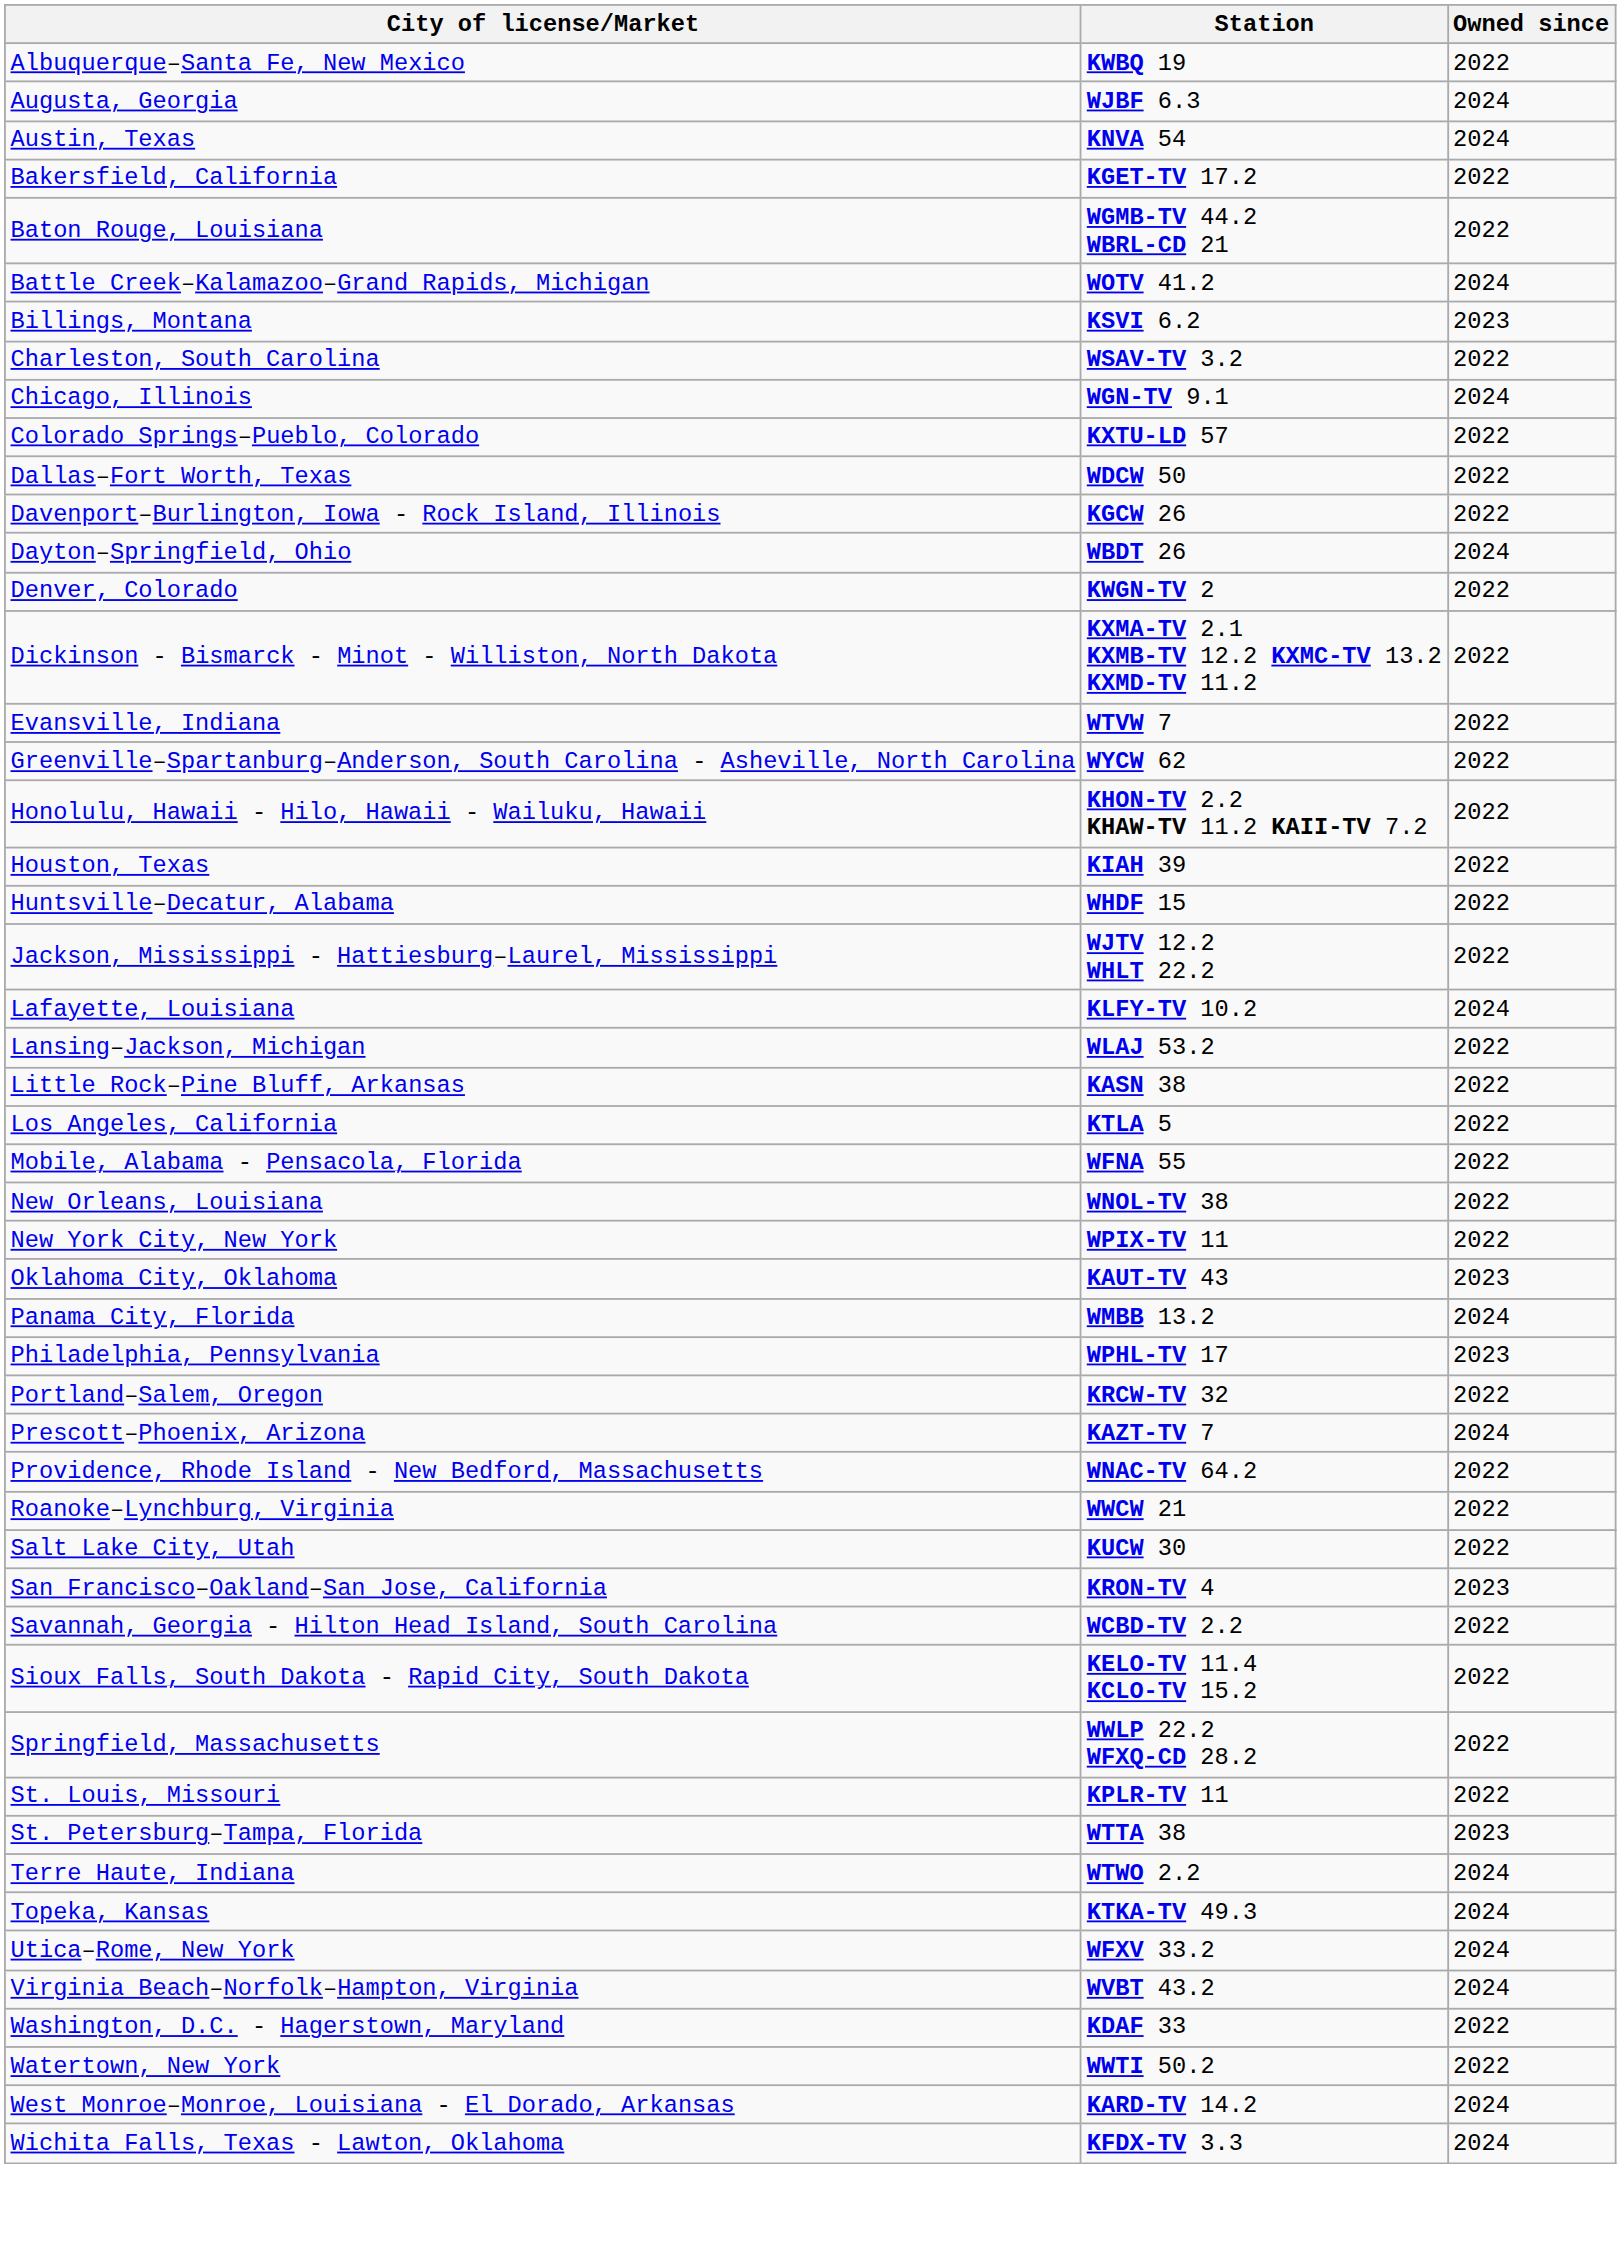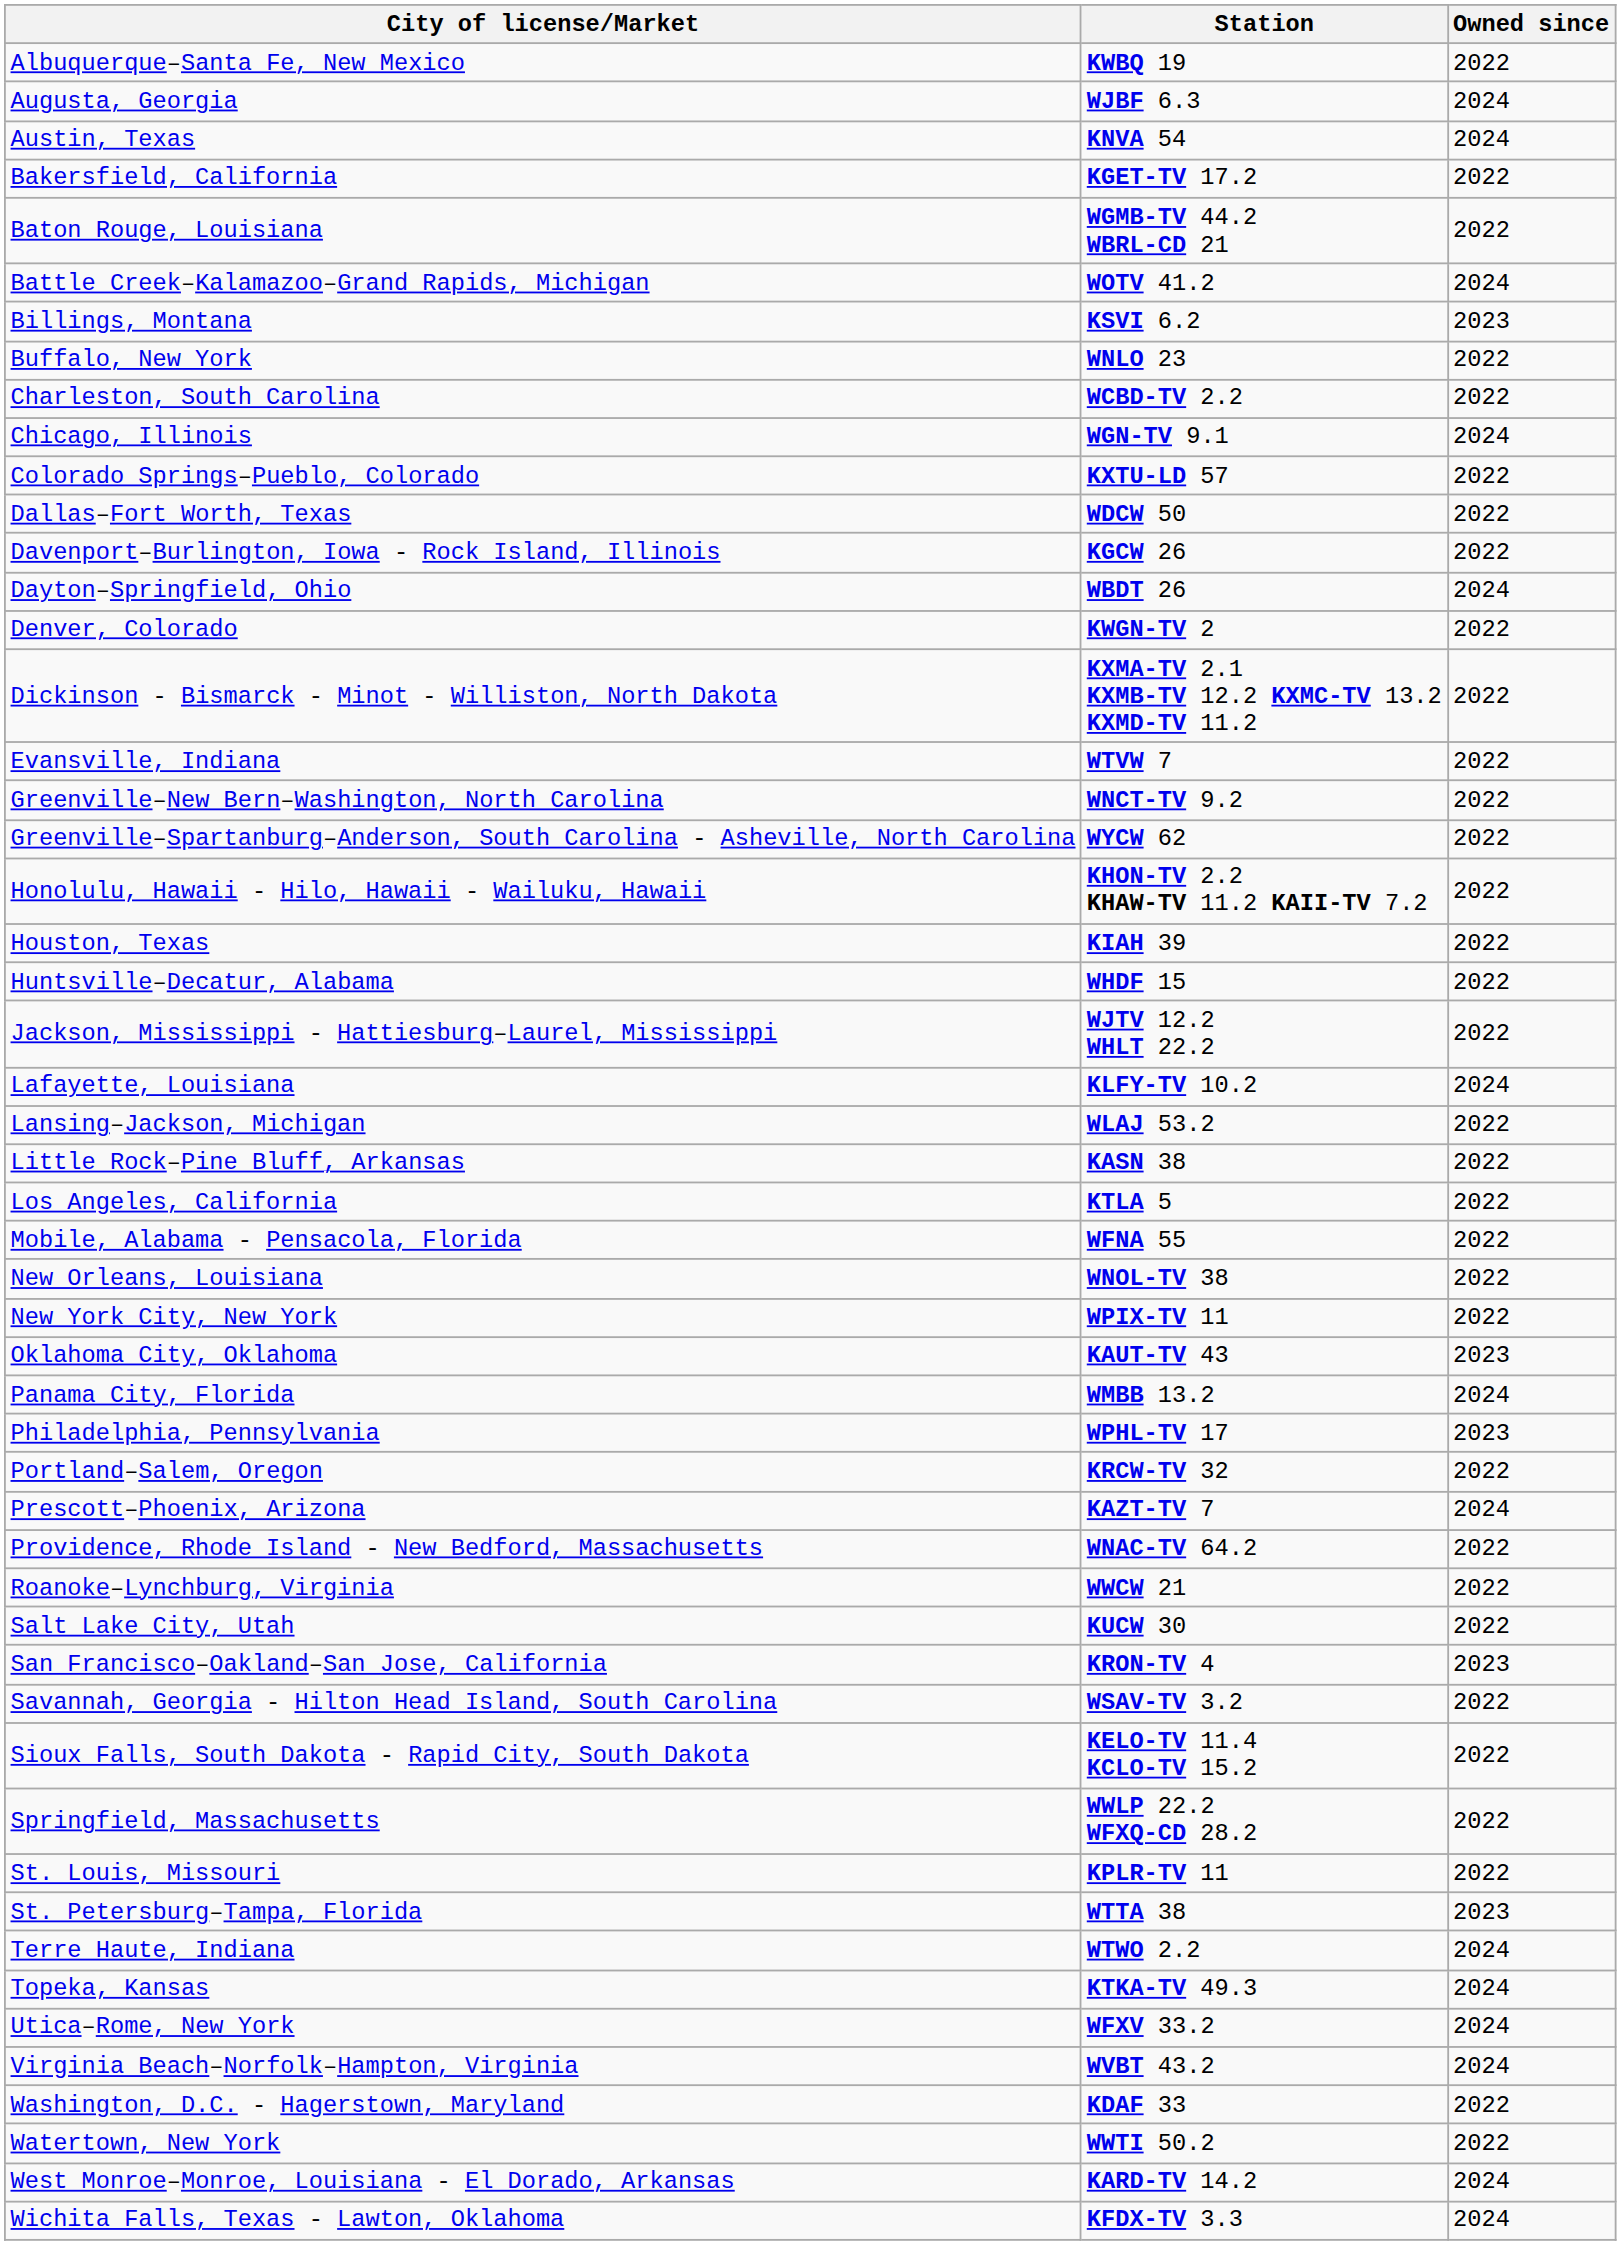+ row: (131, 360)
(1165, 360) WSAV-TV 3.2 -> (1165, 399) WCBD-TV 2.2
+ row: (337, 800)
(1165, 1626) WCBD-TV 2.2 -> (1165, 1703) WSAV-TV 3.2
